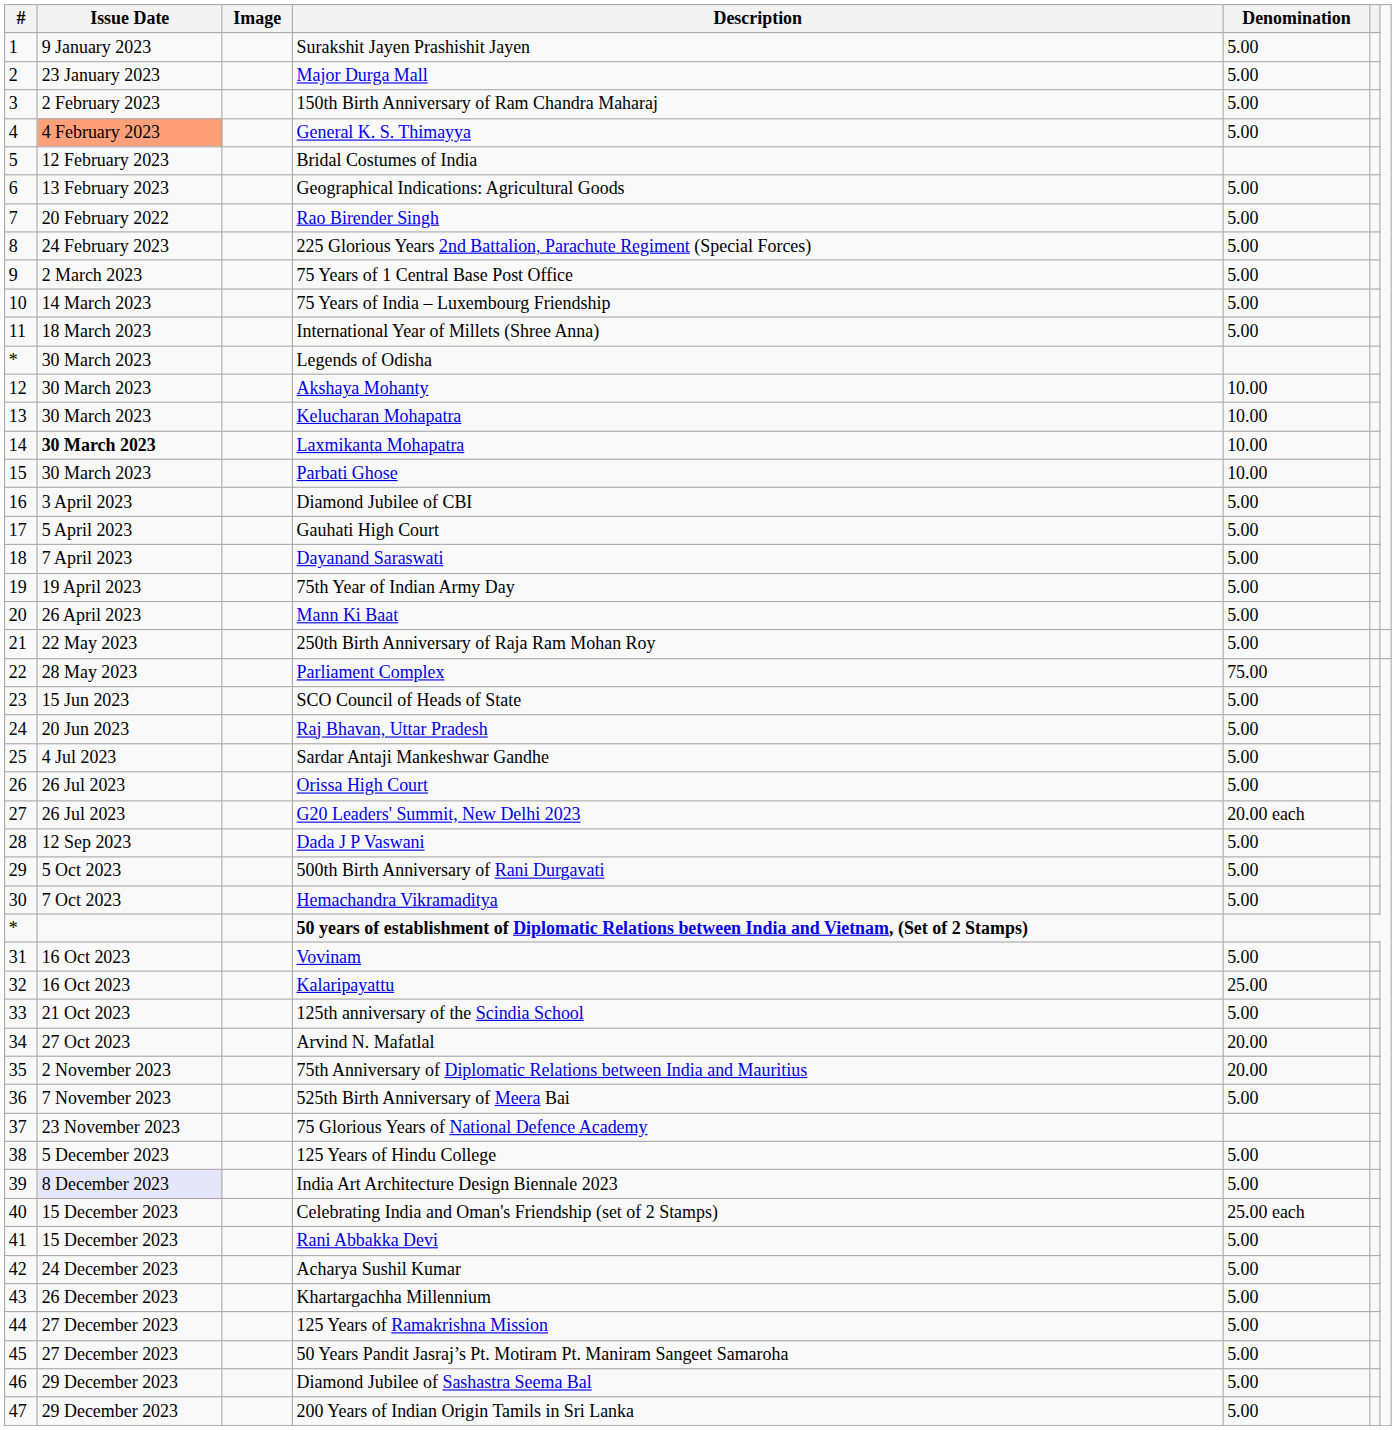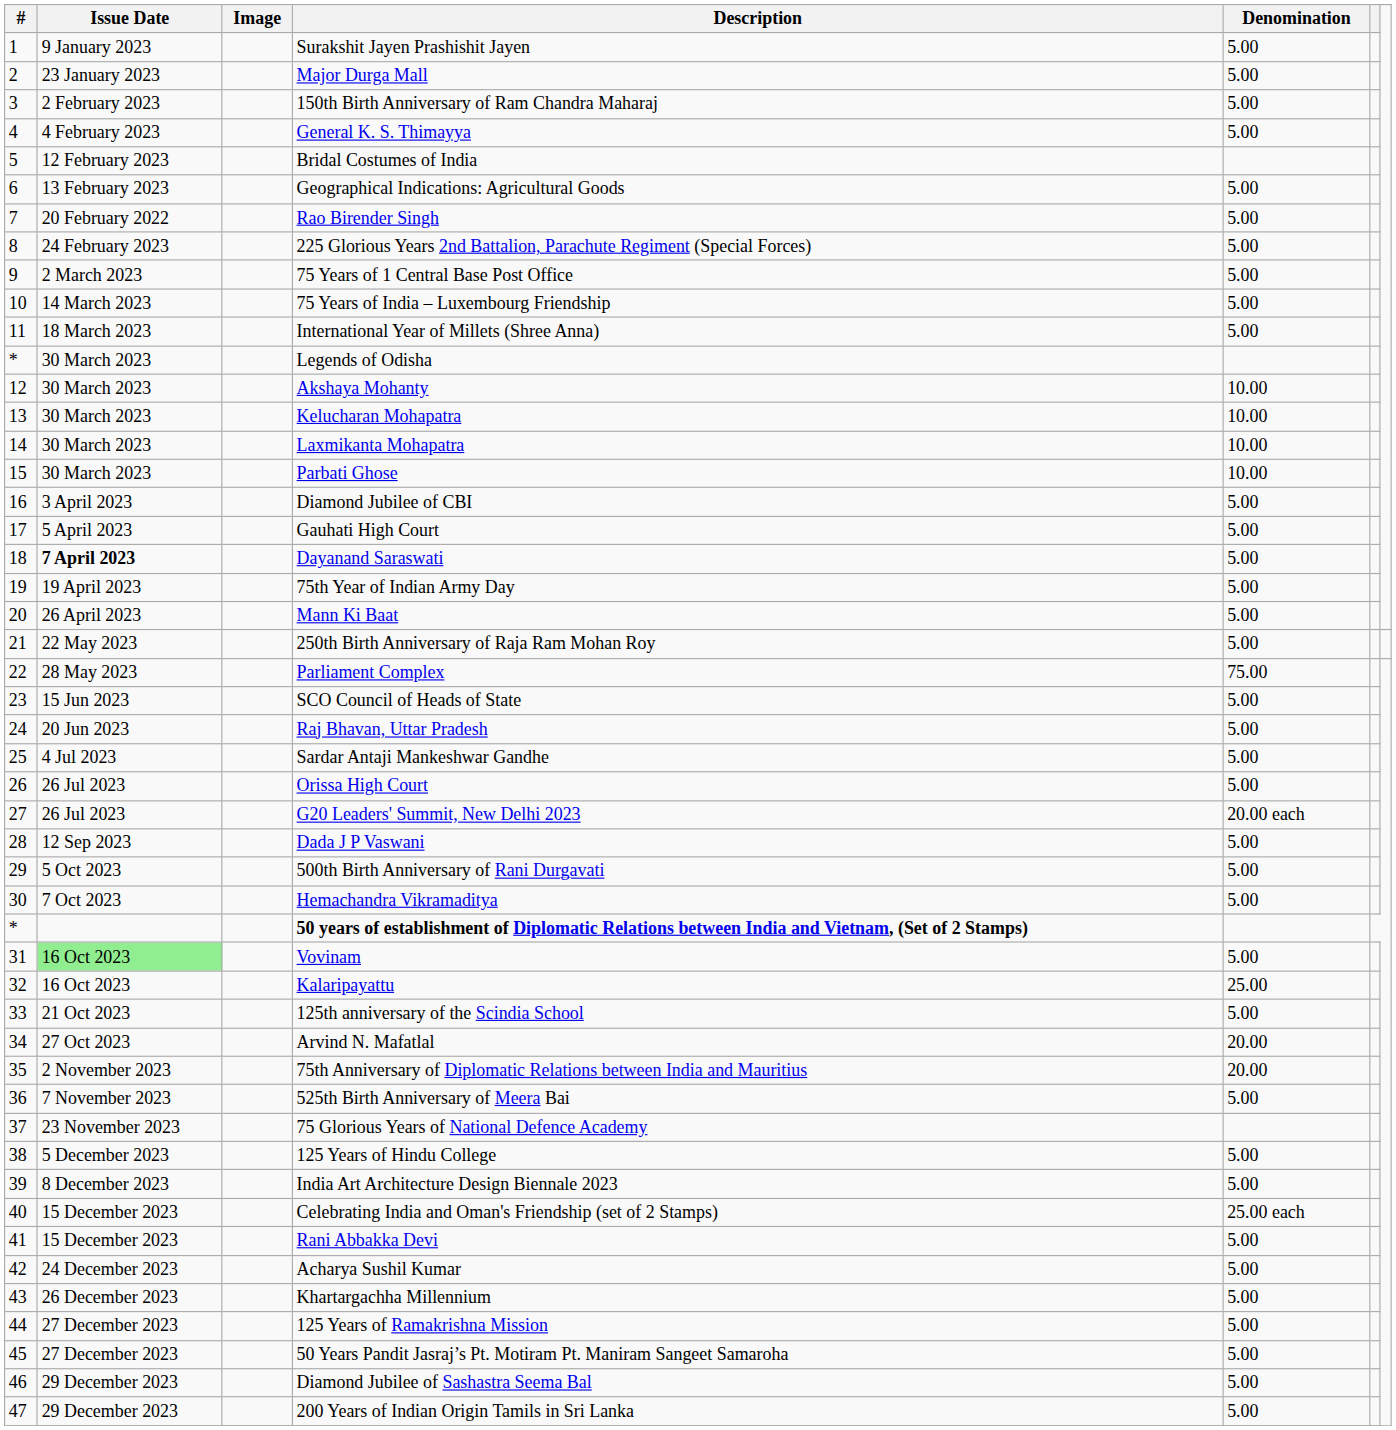(101, 132) lightsalmon background -> (101, 132) no background
(99, 445) bold -> (96, 445) normal
(87, 558) normal -> (88, 558) bold
(86, 956) no background -> (86, 956) lightgreen background
(105, 1183) lavender background -> (105, 1183) no background
